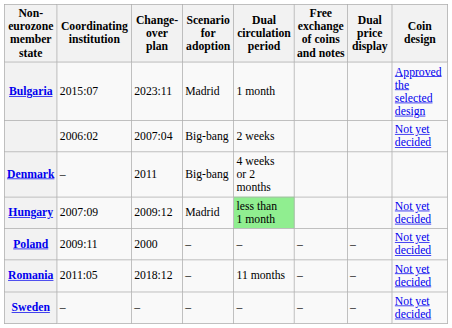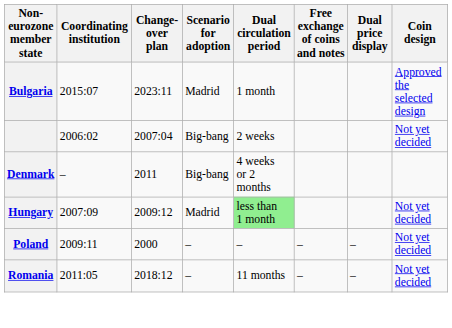- row: (31, 307)
